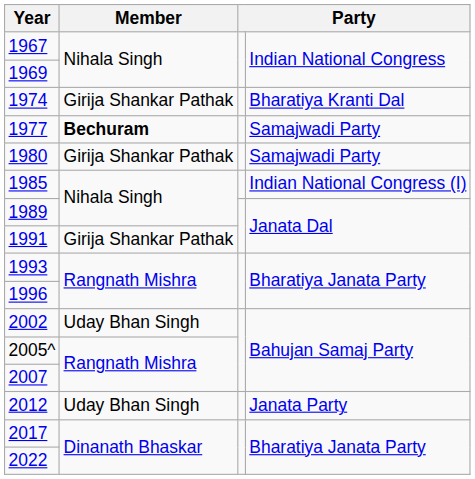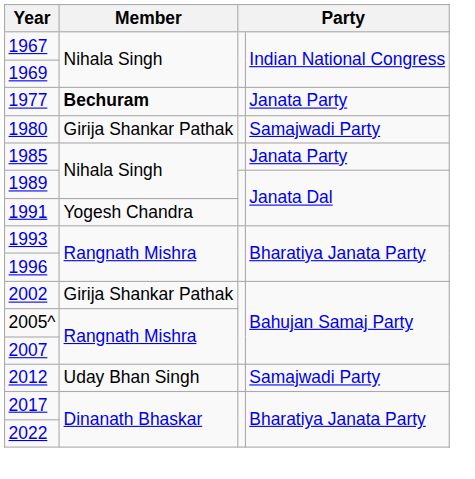- row: (28, 101)
(315, 128) Samajwadi Party -> (298, 101) Janata Party
(358, 184) Indian National Congress (I) -> (298, 156) Janata Party
(148, 239) Girija Shankar Pathak -> (128, 211) Yogesh Chandra
(131, 322) Uday Bhan Singh -> (148, 294) Girija Shankar Pathak
(298, 405) Janata Party -> (315, 377) Samajwadi Party
